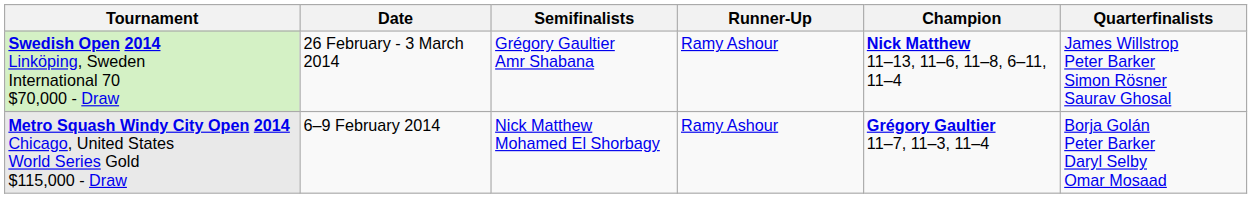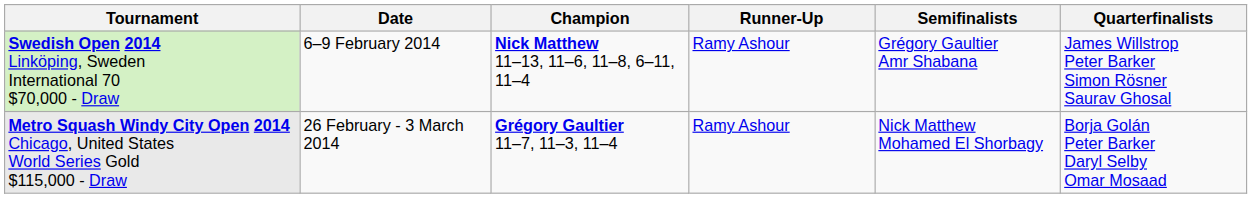columns swapped: (962, 18) <-> (584, 18)
(384, 53) 26 February - 3 March 2014 -> (372, 44) 6–9 February 2014
(372, 125) 6–9 February 2014 -> (384, 134) 26 February - 3 March 2014
